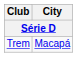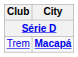(52, 44) normal -> (53, 44) bold
